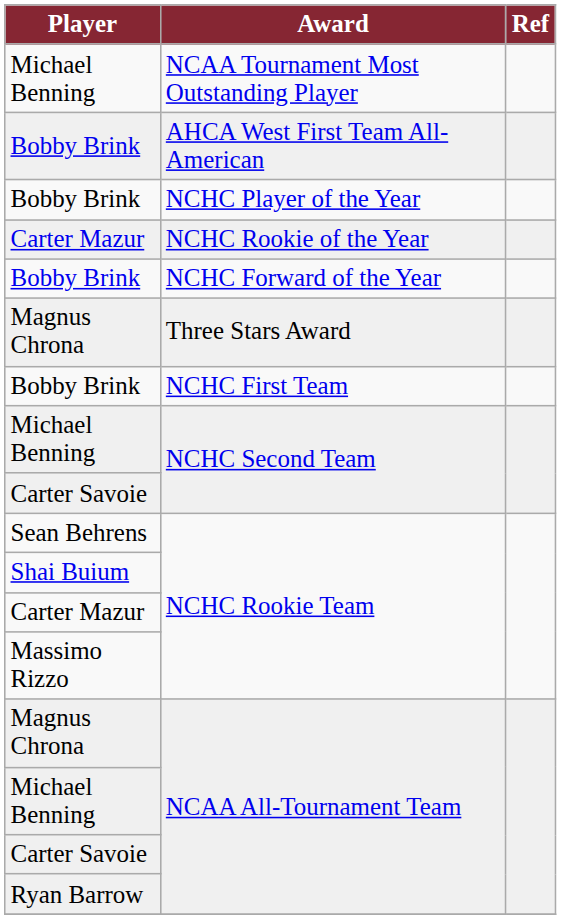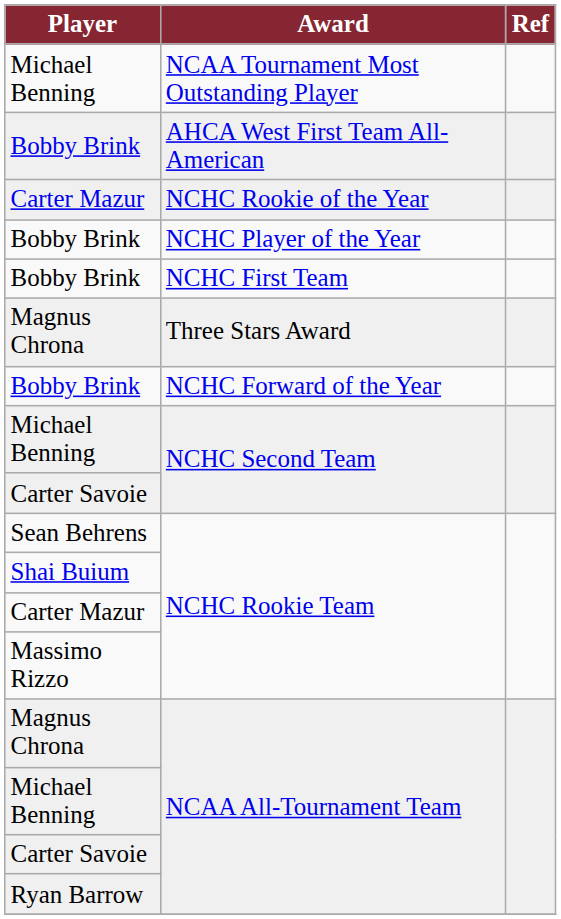rows swapped: (75, 199) <-> (77, 238)
rows swapped: (75, 278) <-> (75, 385)
